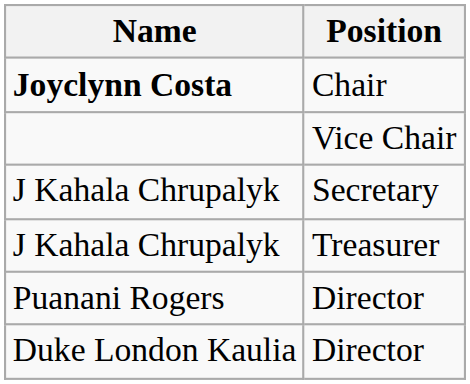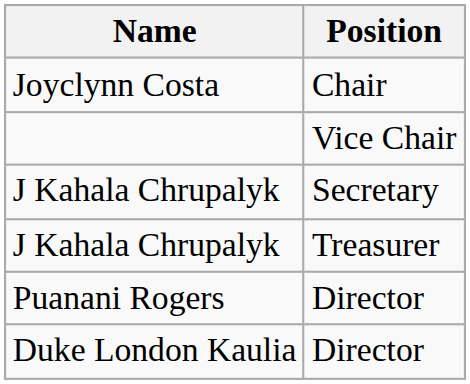(122, 84) bold -> (116, 84) normal
